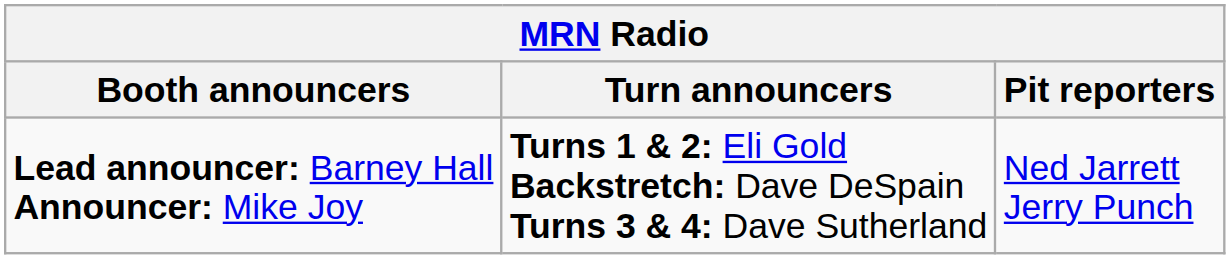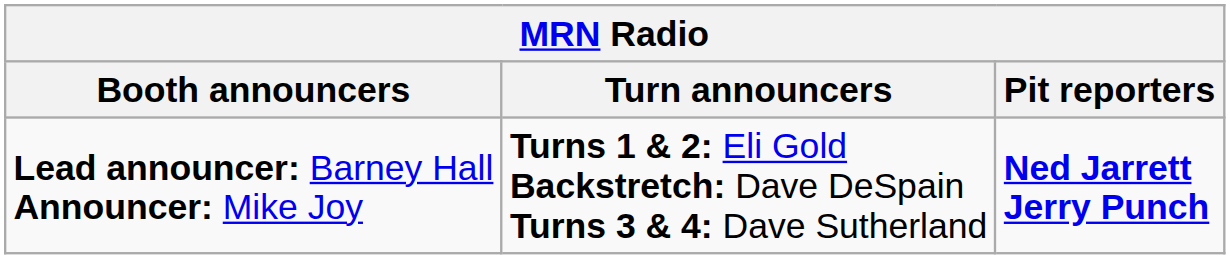(1099, 186) normal -> (1107, 186) bold
